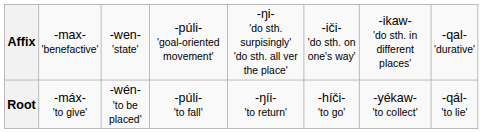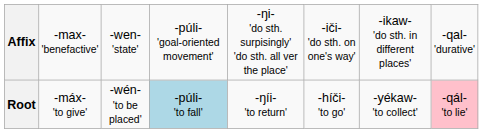(188, 104) no background -> (188, 104) lightblue background
(454, 104) no background -> (454, 104) pink background
